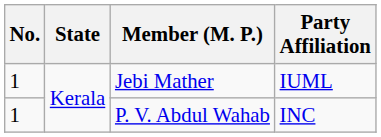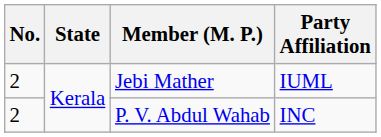(15, 80) 1 -> (15, 80) 2
(15, 115) 1 -> (15, 115) 2
